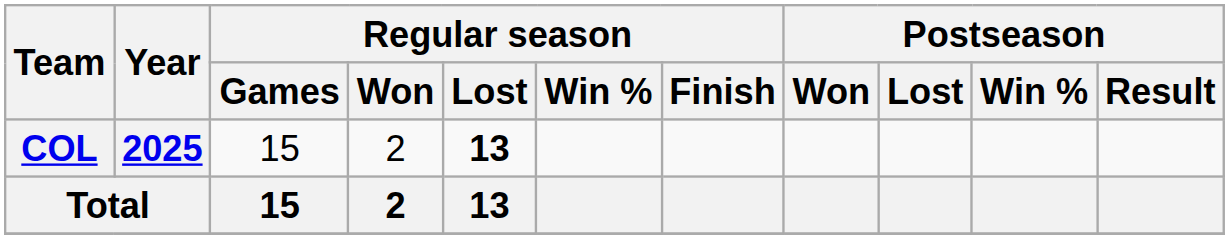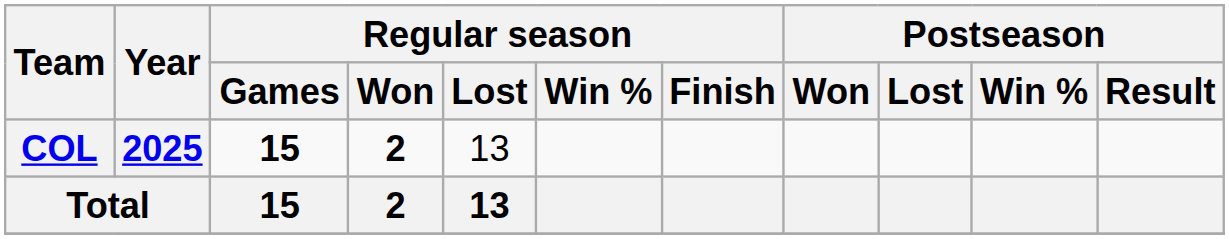(280, 149) normal -> (280, 149) bold
(396, 149) normal -> (396, 149) bold
(489, 149) bold -> (489, 149) normal
